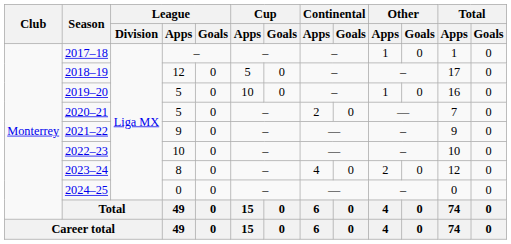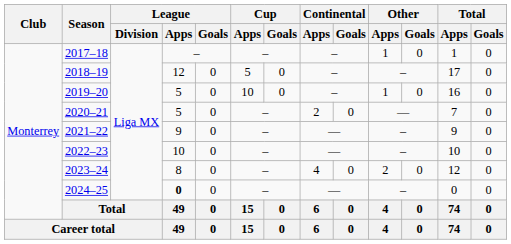(179, 190) normal -> (179, 190) bold
